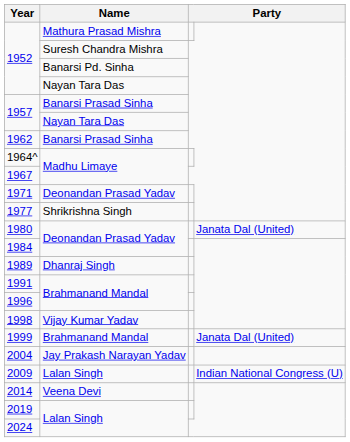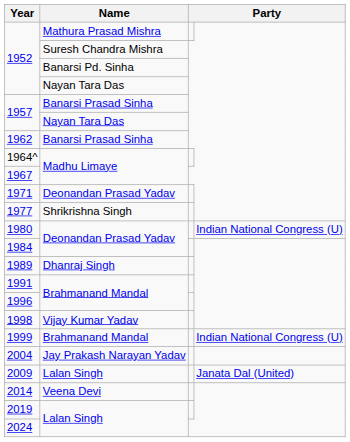(245, 229) Janata Dal (United) -> (269, 229) Indian National Congress (U)
(245, 337) Janata Dal (United) -> (269, 337) Indian National Congress (U)
(269, 373) Indian National Congress (U) -> (245, 373) Janata Dal (United)
